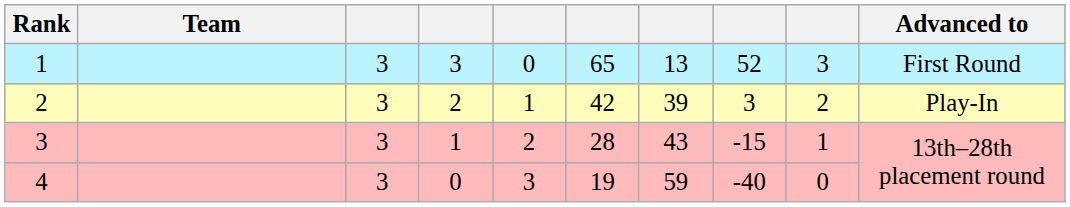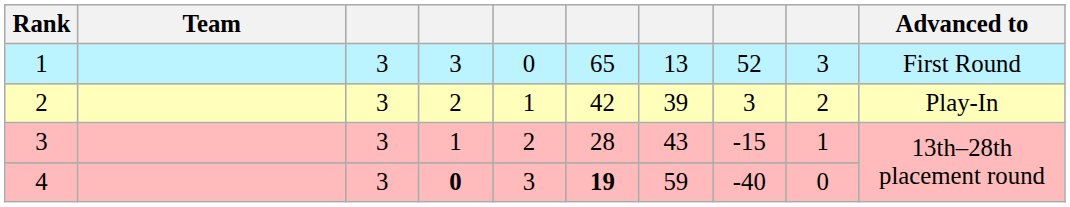(456, 181) normal -> (456, 181) bold
(602, 181) normal -> (602, 181) bold
